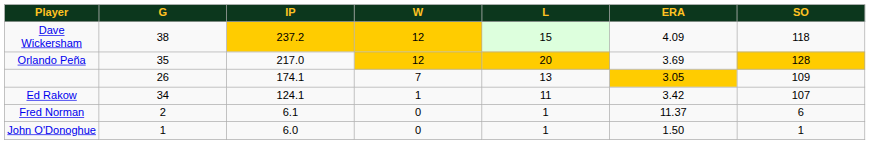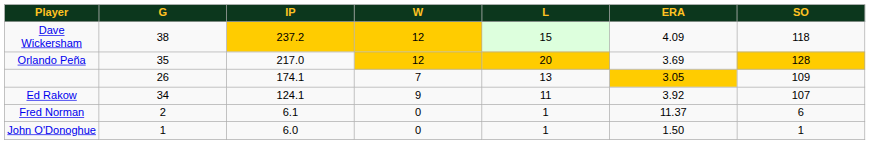(418, 95) 1 -> (418, 95) 9
(673, 95) 3.42 -> (673, 95) 3.92
